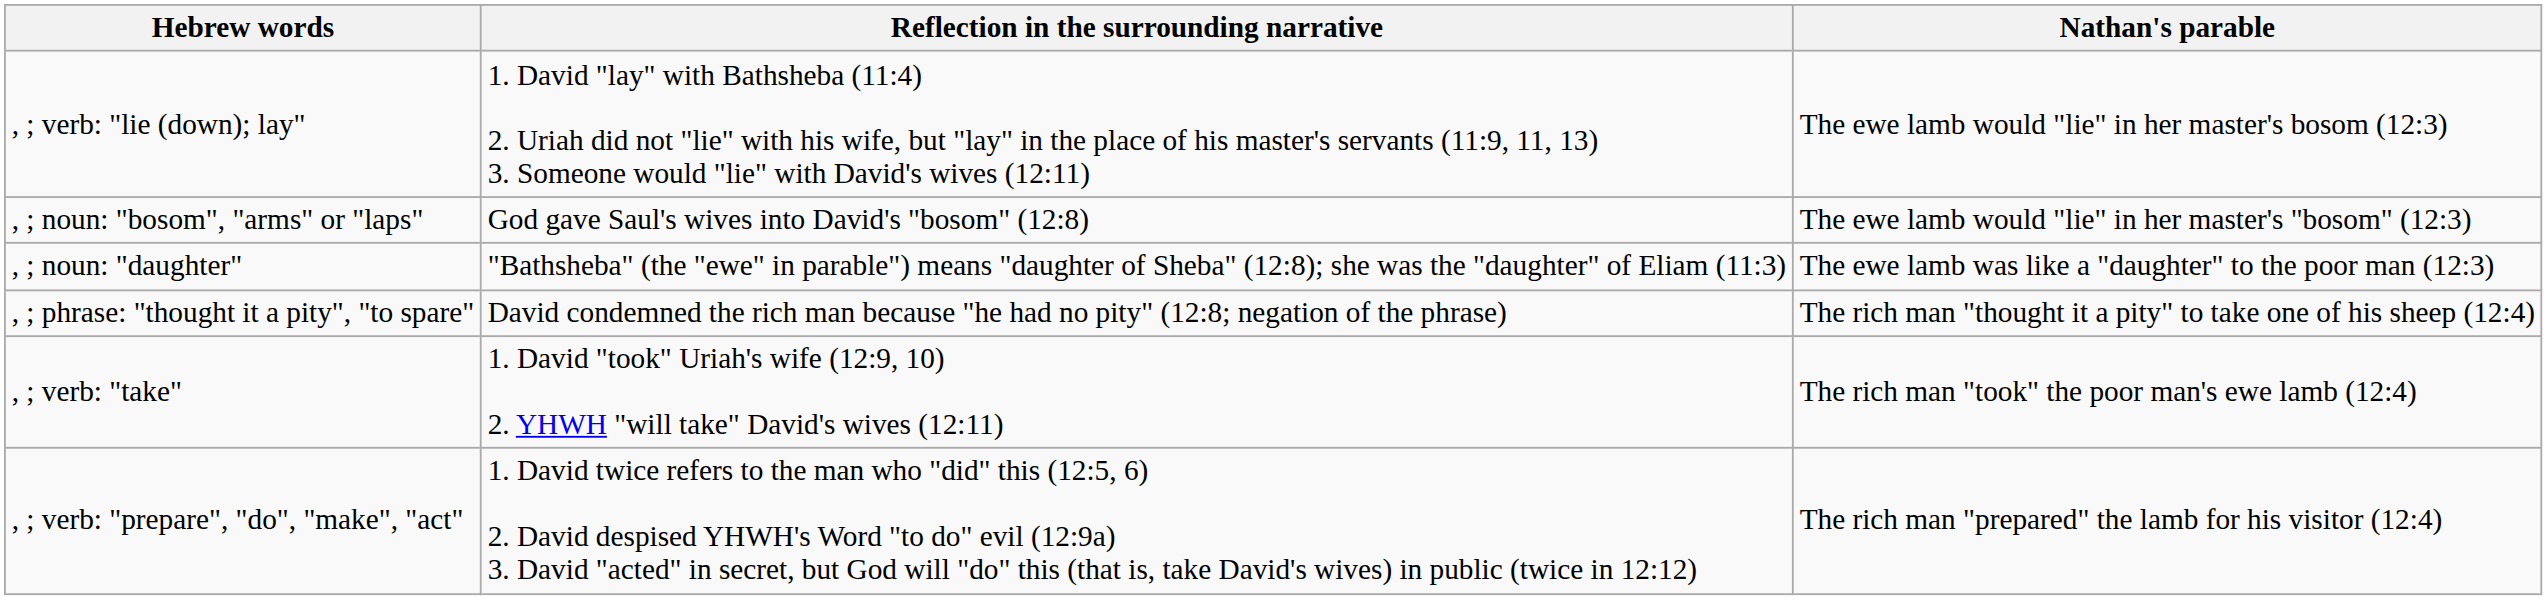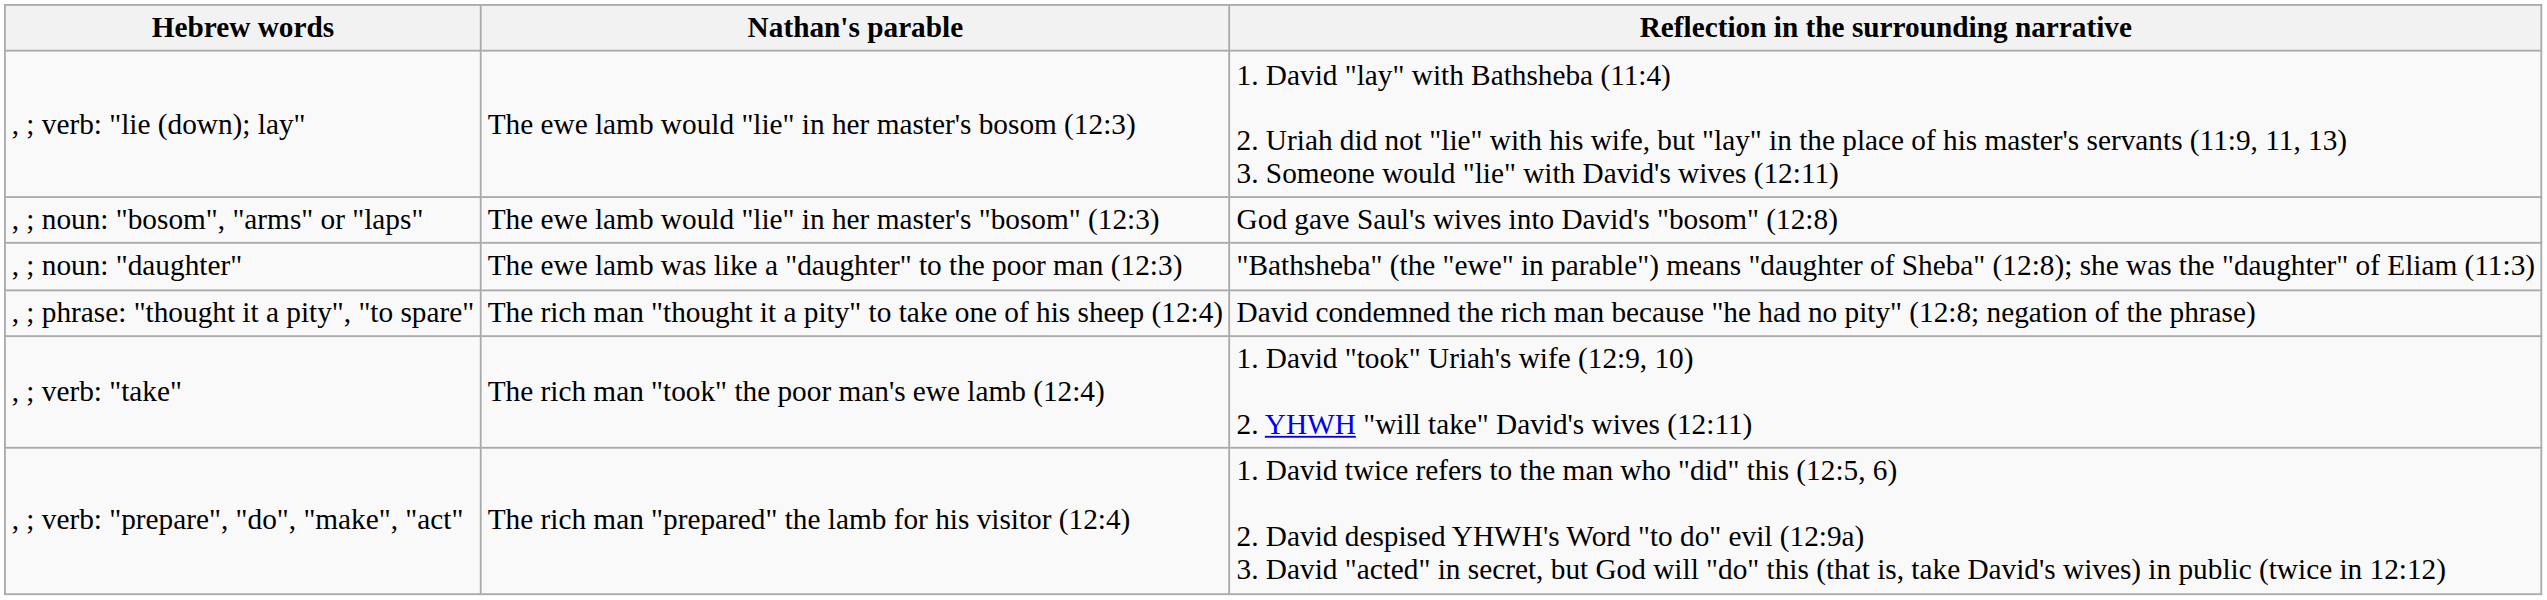columns swapped: (2167, 27) <-> (1137, 27)
